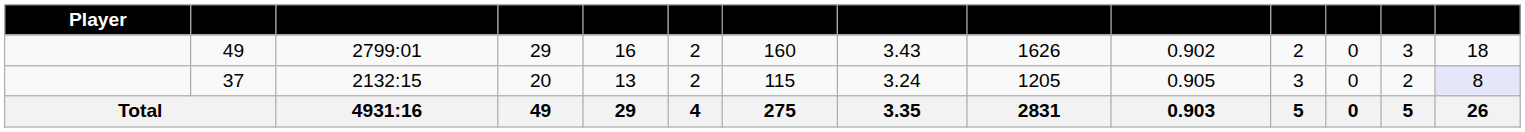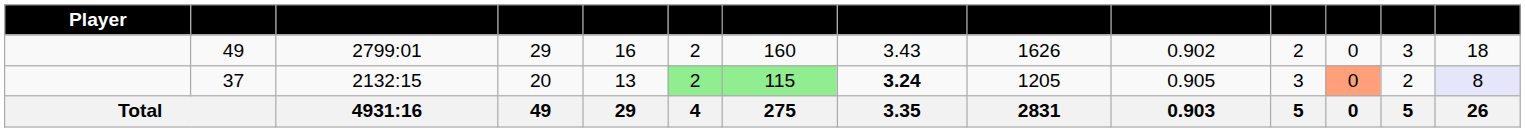(695, 80) no background -> (695, 80) lightgreen background
(780, 80) no background -> (780, 80) lightgreen background
(902, 80) normal -> (902, 80) bold
(1353, 80) no background -> (1353, 80) lightsalmon background
